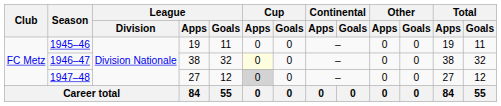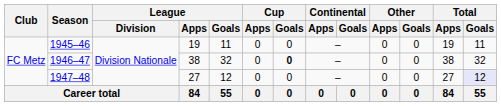(258, 61) lightyellow background -> (258, 61) no background
(289, 61) normal -> (289, 61) bold
(258, 77) lightgrey background -> (258, 77) no background
(480, 77) no background -> (480, 77) lavender background
